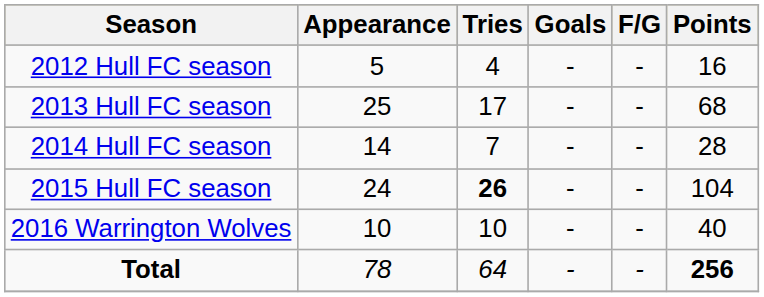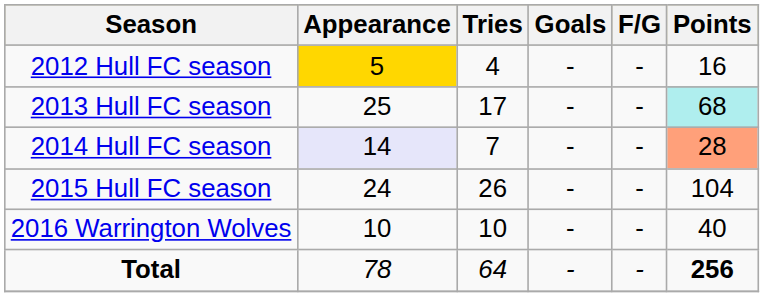(377, 65) no background -> (377, 65) gold background
(712, 106) no background -> (712, 106) paleturquoise background
(377, 147) no background -> (377, 147) lavender background
(712, 147) no background -> (712, 147) lightsalmon background
(493, 188) bold -> (493, 188) normal
